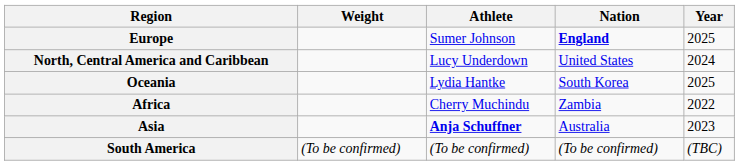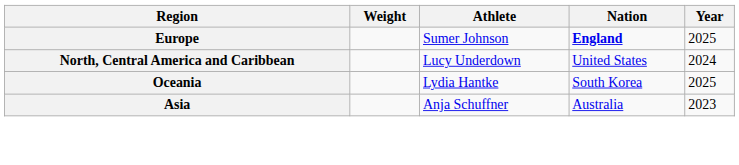- row: (151, 104)
(476, 126) bold -> (466, 104) normal
- row: (151, 148)
